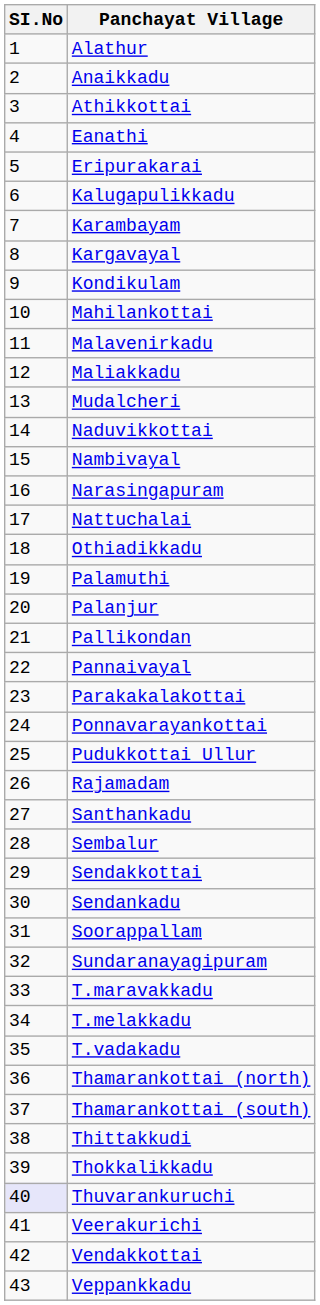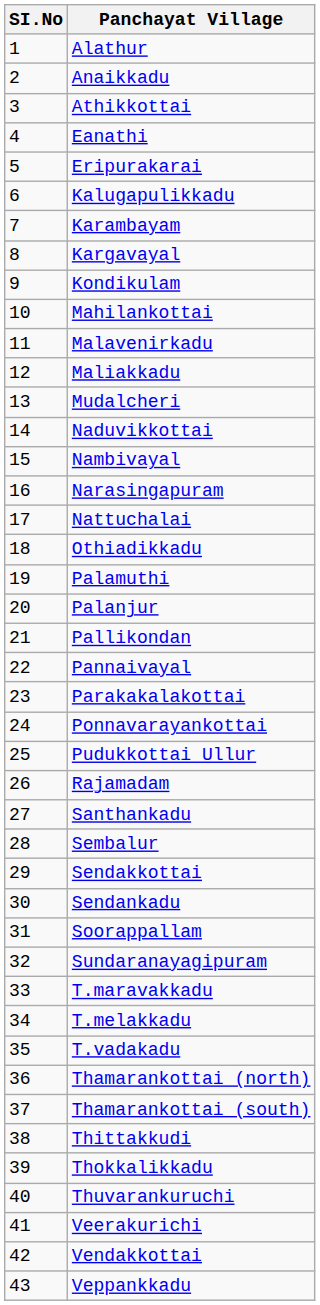(20, 1197) lavender background -> (20, 1197) no background
